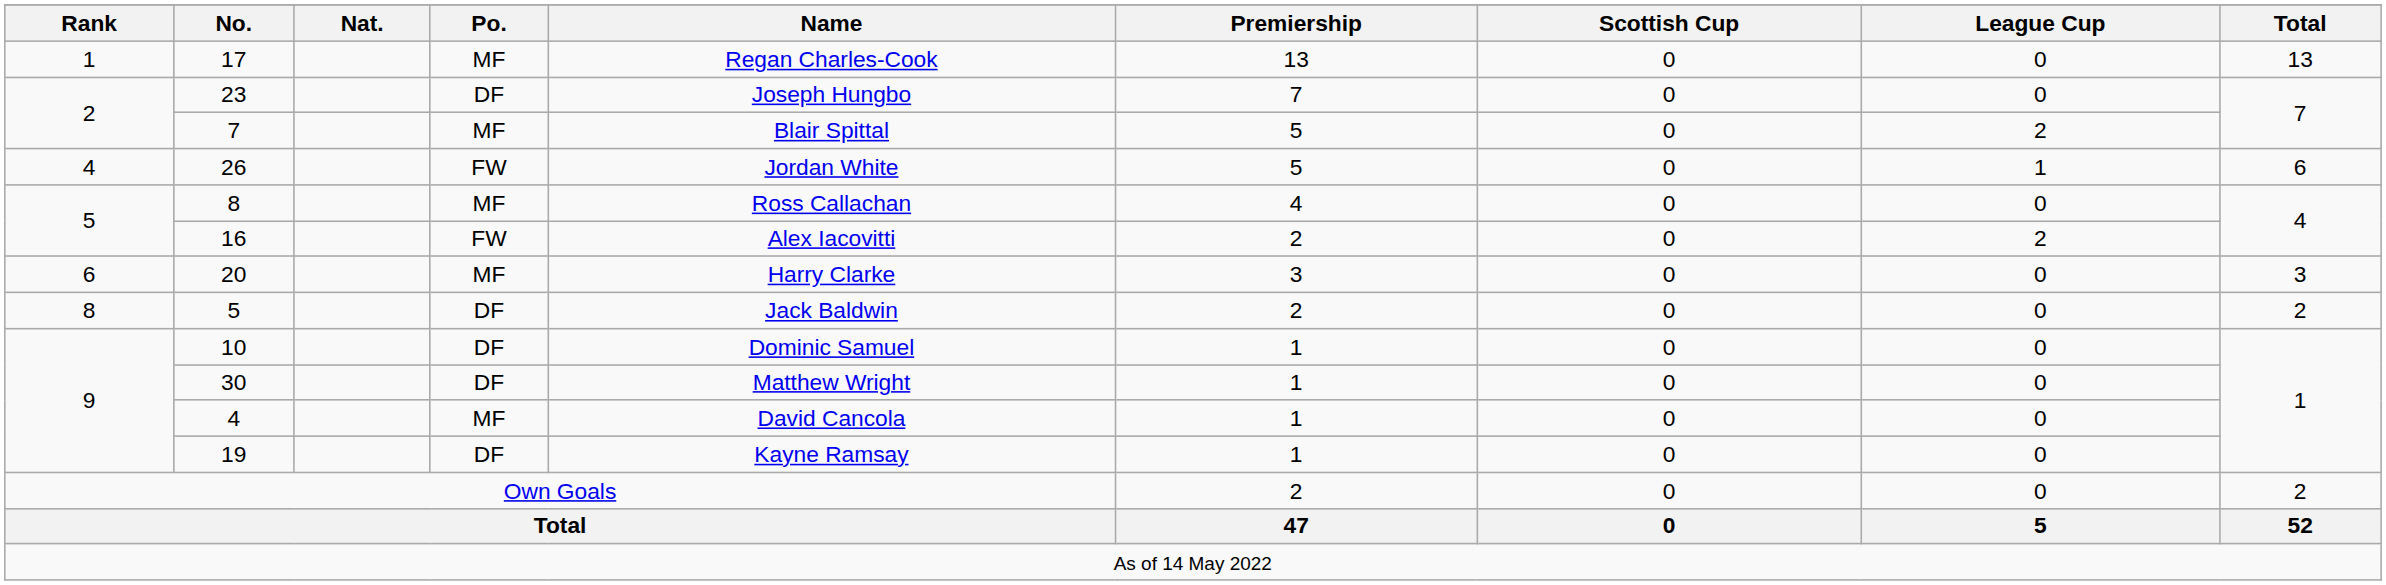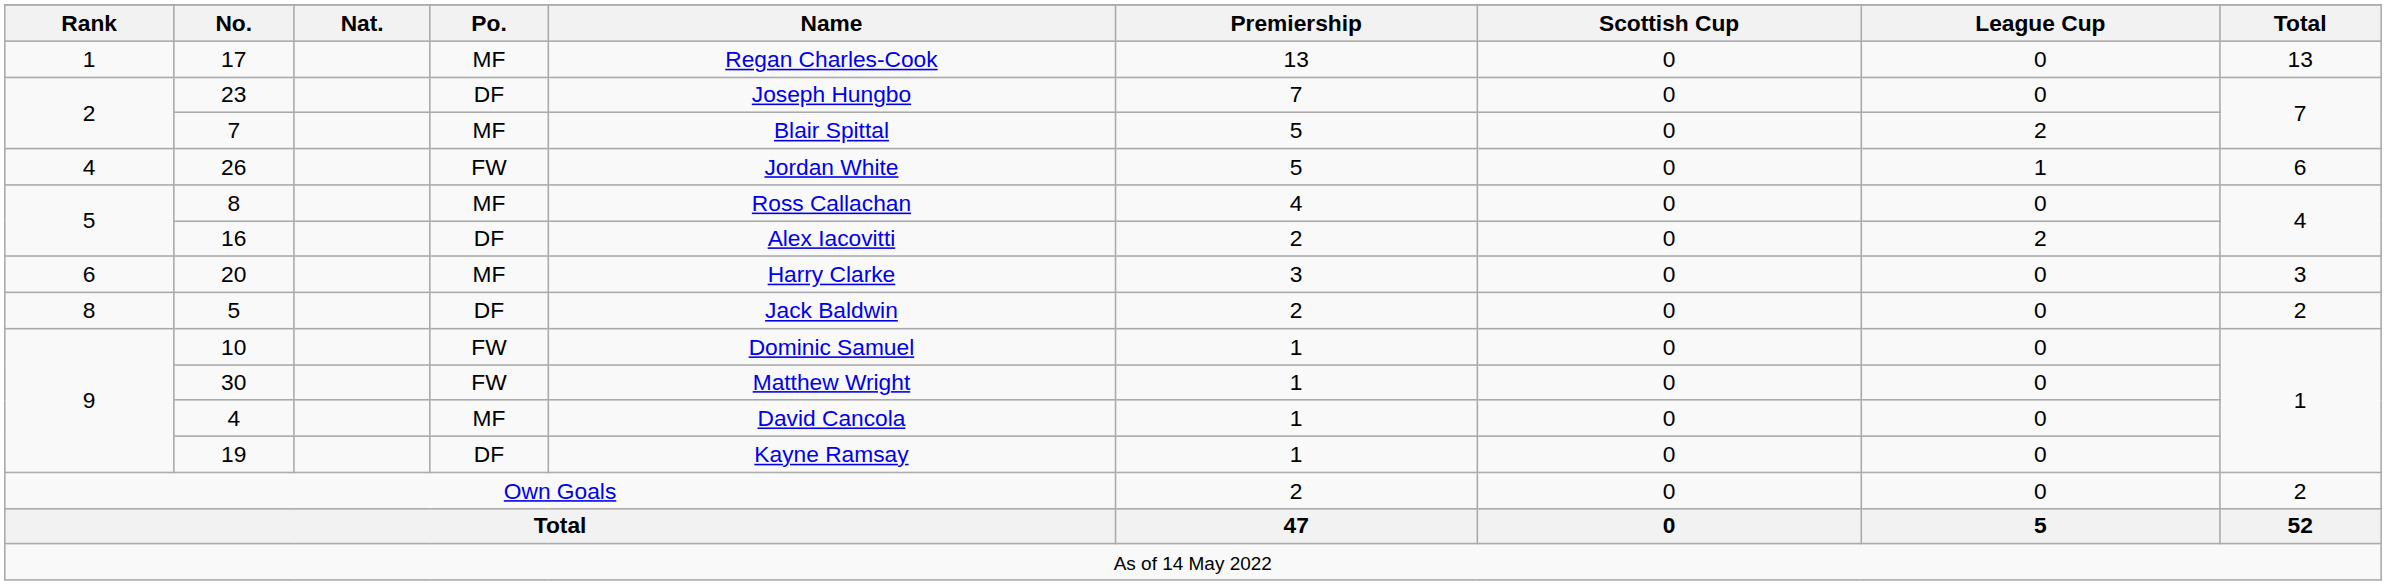(489, 239) FW -> (489, 239) DF
(489, 347) DF -> (489, 347) FW
(489, 383) DF -> (489, 383) FW
